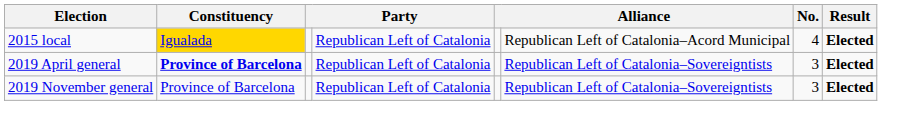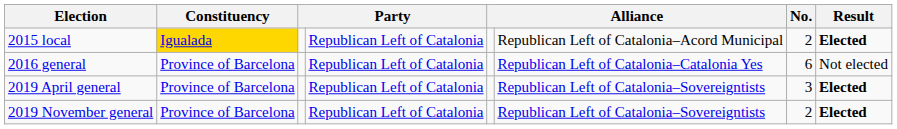(815, 40) 4 -> (808, 40) 2
+ row: (47, 64)
(231, 64) bold -> (227, 87) normal
(815, 87) 3 -> (808, 111) 2
